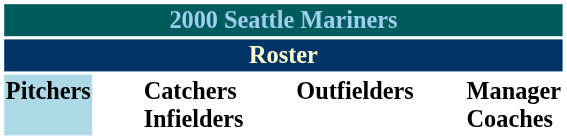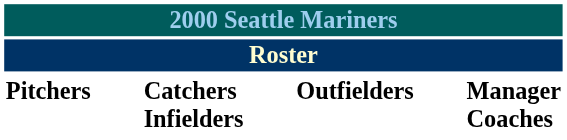(48, 90) lightblue background -> (48, 90) no background
